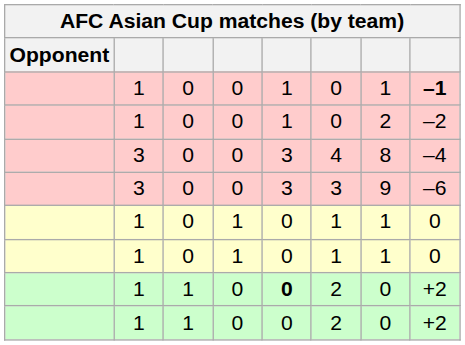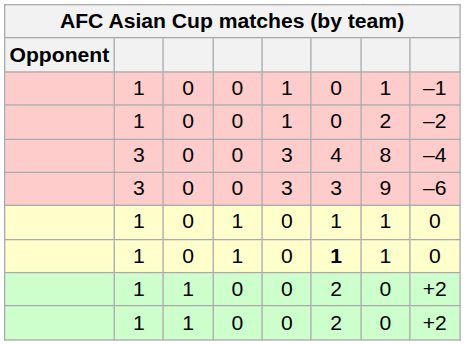(435, 88) bold -> (435, 88) normal
(336, 255) normal -> (336, 255) bold
(287, 289) bold -> (287, 289) normal
